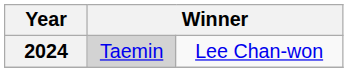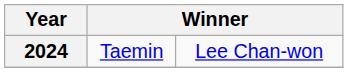(132, 51) lightgrey background -> (132, 51) no background
